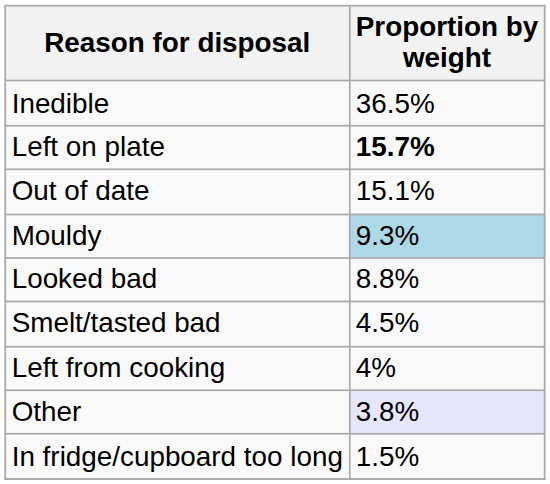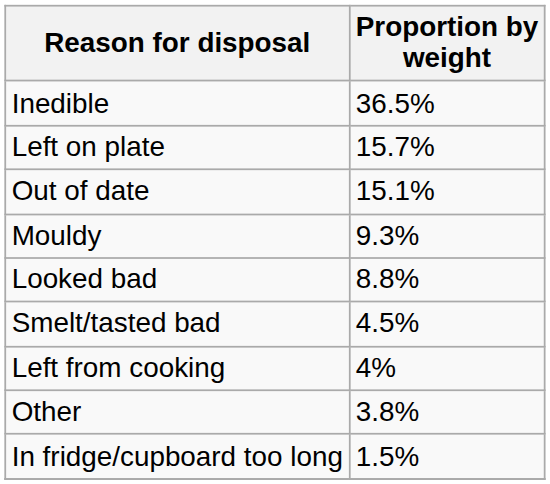(395, 147) bold -> (395, 147) normal
(387, 235) lightblue background -> (387, 235) no background
(387, 411) lavender background -> (387, 411) no background
